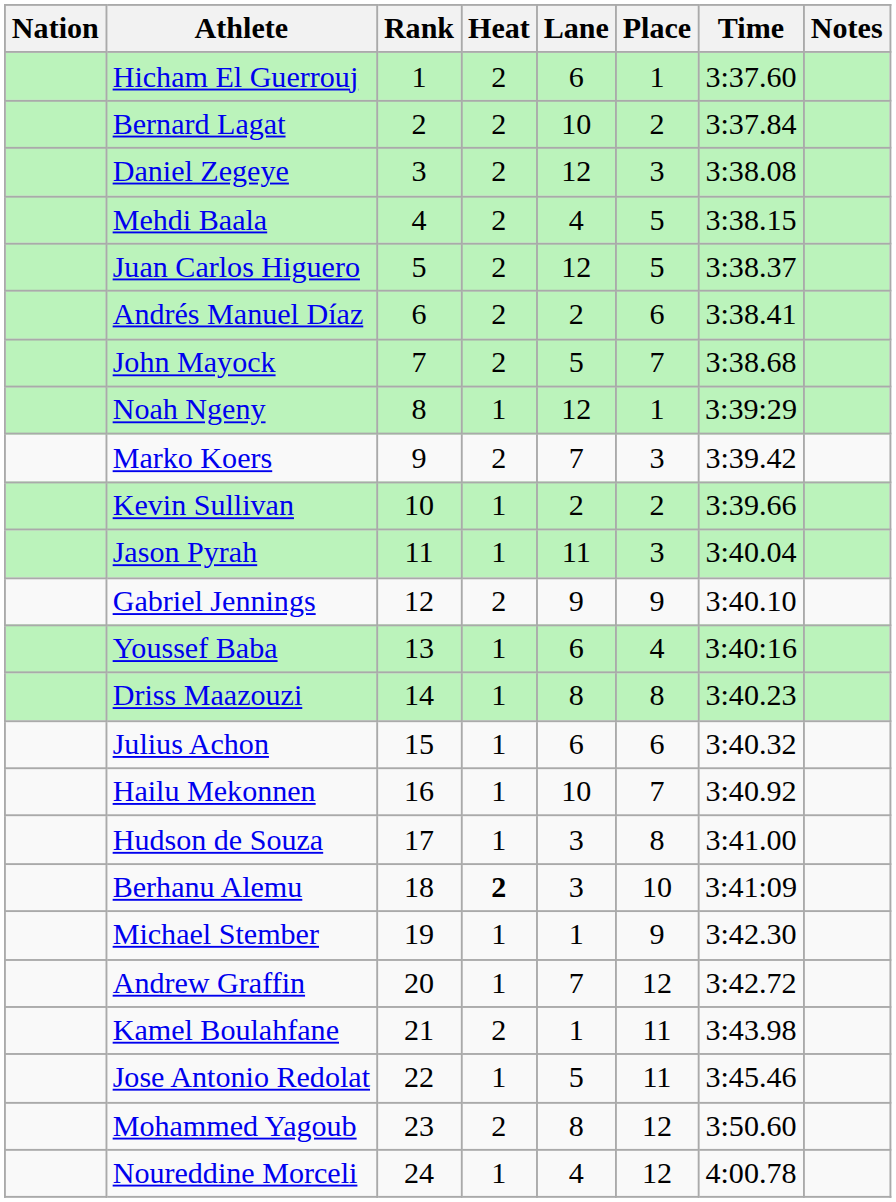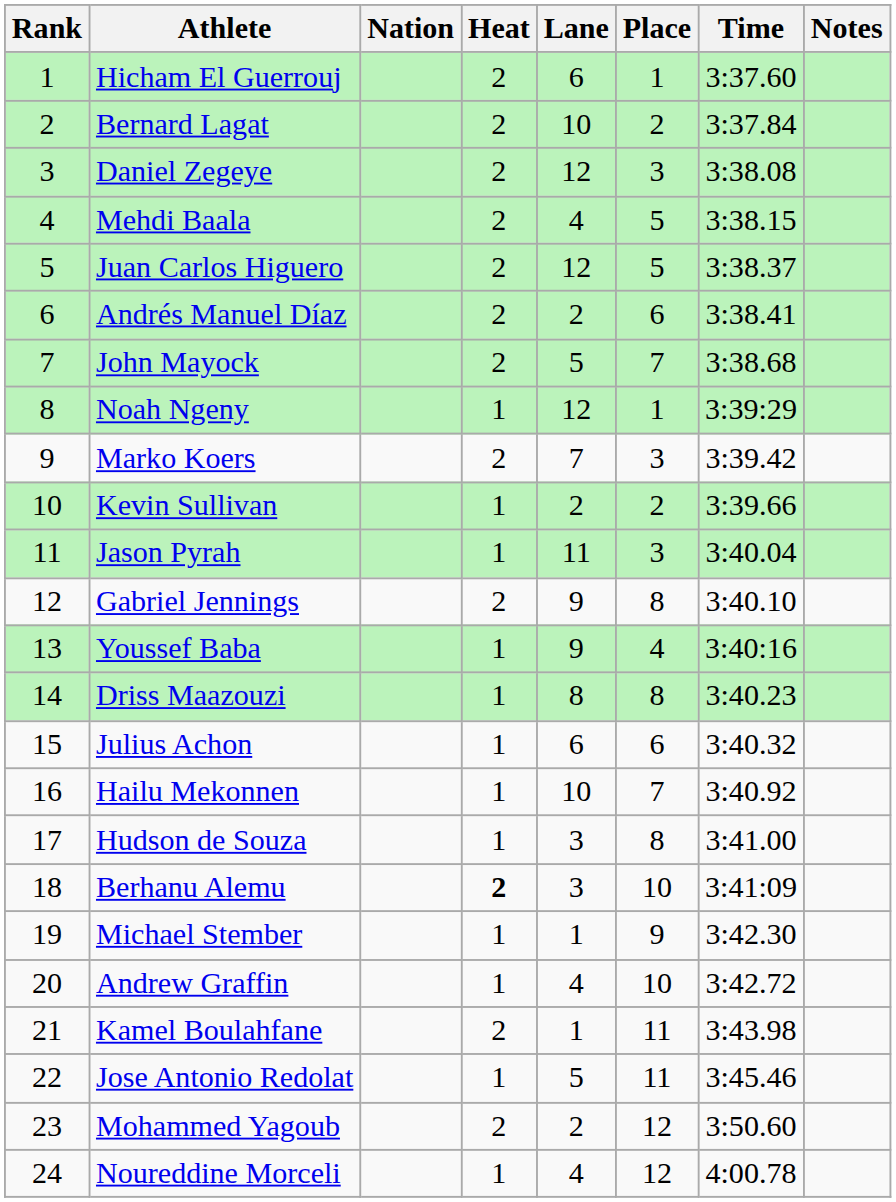columns swapped: (419, 28) <-> (55, 28)
(657, 600) 9 -> (657, 600) 8
(576, 648) 6 -> (576, 648) 9
(576, 982) 7 -> (576, 982) 4
(657, 982) 12 -> (657, 982) 10
(576, 1125) 8 -> (576, 1125) 2
